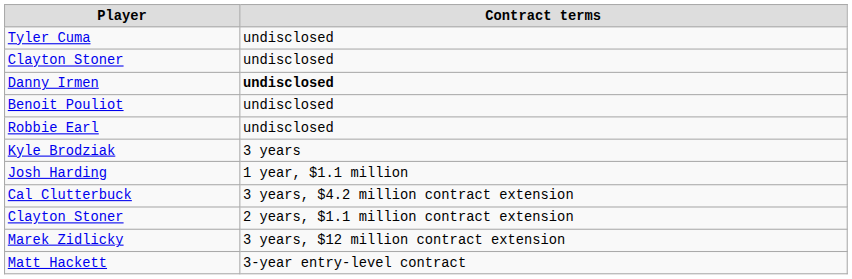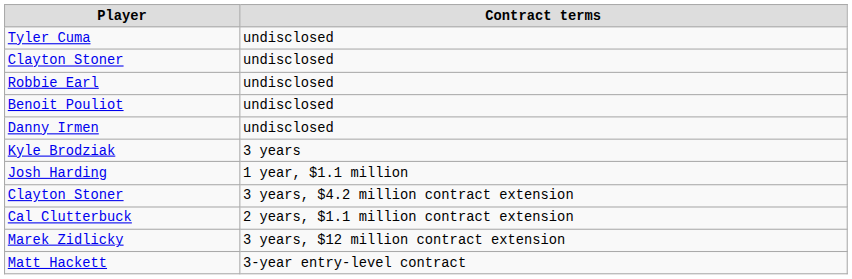(53, 83) Danny Irmen -> (53, 83) Robbie Earl
(288, 83) bold -> (288, 83) normal
(53, 128) Robbie Earl -> (53, 128) Danny Irmen
(70, 195) Cal Clutterbuck -> (66, 195) Clayton Stoner
(66, 218) Clayton Stoner -> (70, 218) Cal Clutterbuck
